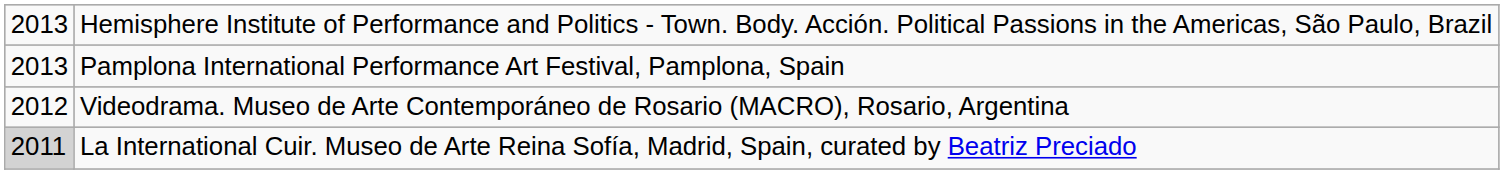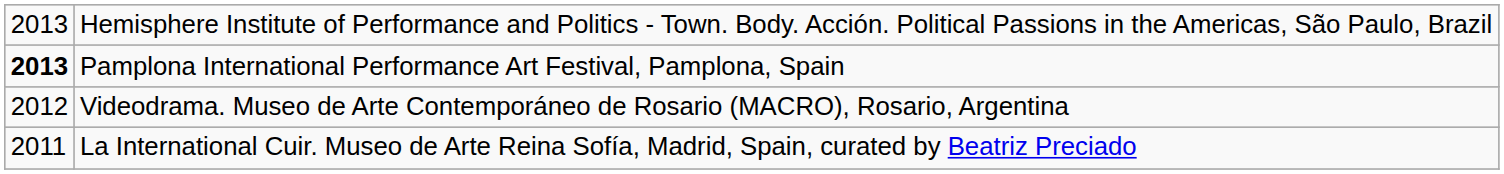(39, 65) normal -> (39, 65) bold
(38, 147) lightgrey background -> (38, 147) no background
